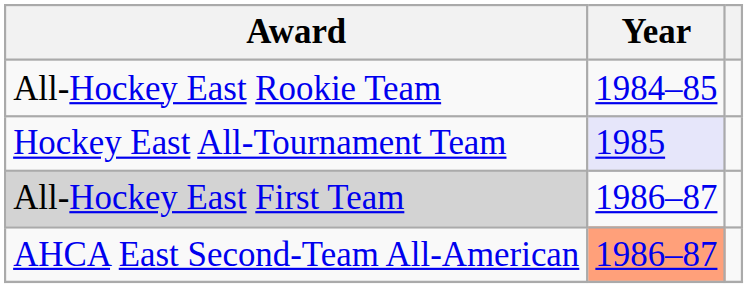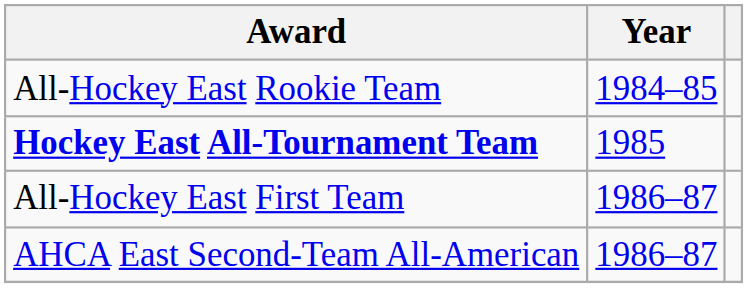(260, 142) normal -> (276, 142) bold
(630, 142) lavender background -> (630, 142) no background
(209, 198) lightgrey background -> (209, 198) no background
(656, 253) lightsalmon background -> (656, 253) no background
